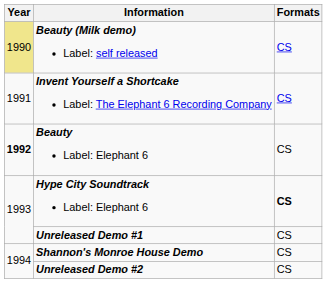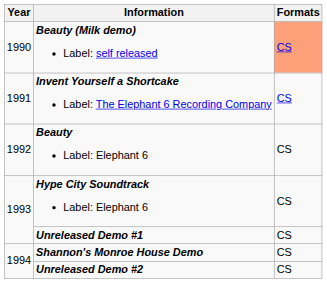(19, 47) khaki background -> (19, 47) no background
(284, 47) no background -> (284, 47) lightsalmon background
(19, 149) bold -> (19, 149) normal
(284, 201) bold -> (284, 201) normal
